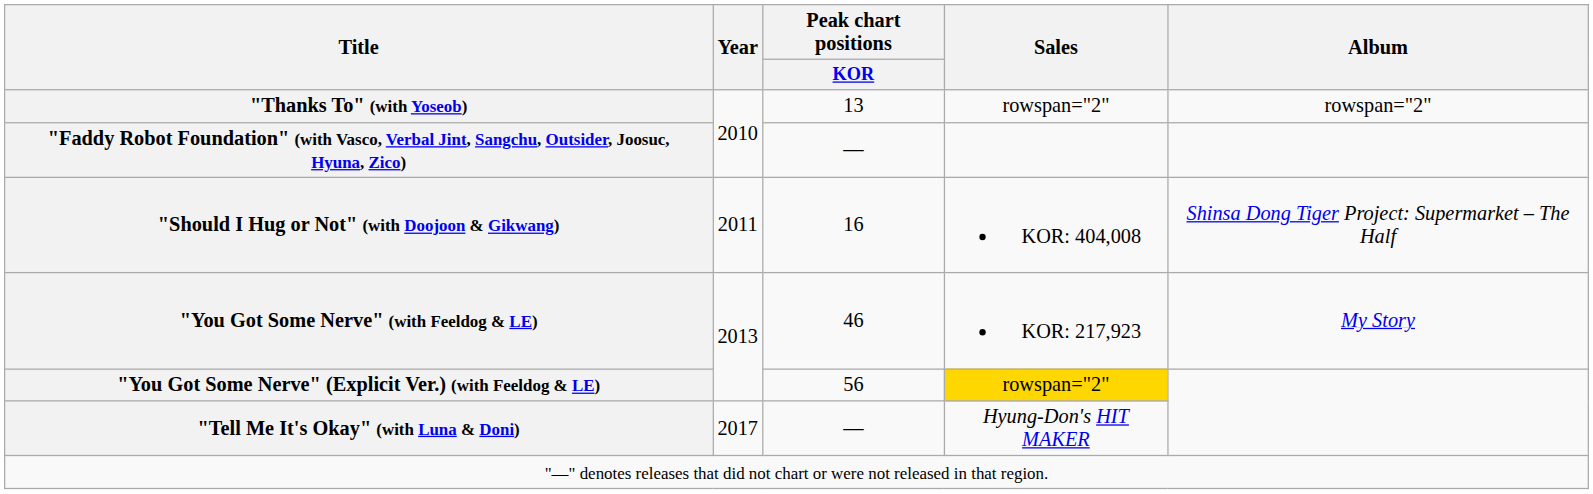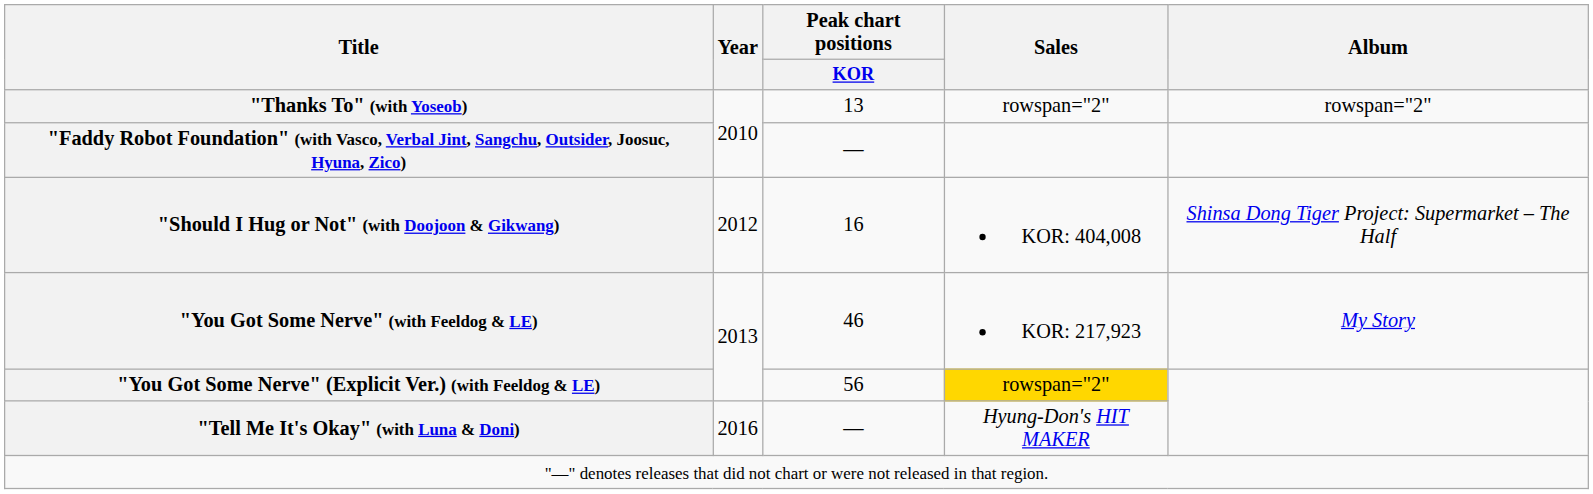(738, 224) 2011 -> (738, 224) 2012
(738, 428) 2017 -> (738, 428) 2016
